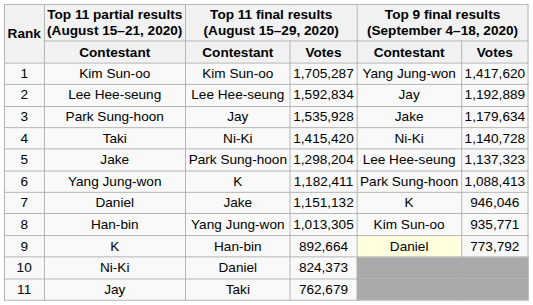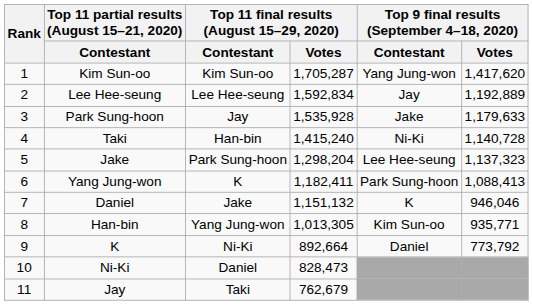(495, 116) 1,179,634 -> (495, 116) 1,179,633
(238, 138) Ni-Ki -> (238, 138) Han-bin
(323, 138) 1,415,420 -> (323, 138) 1,415,240
(238, 246) Han-bin -> (238, 246) Ni-Ki
(409, 246) lightyellow background -> (409, 246) no background
(323, 267) 824,373 -> (323, 267) 828,473
